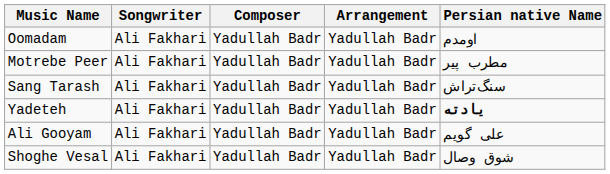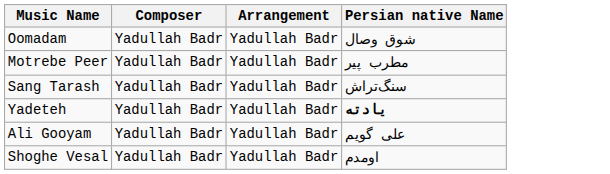- column: (161, 16)
(461, 40) اومدم -> (380, 40) شوق وصال
(479, 158) شوق وصال -> (362, 158) اومدم
